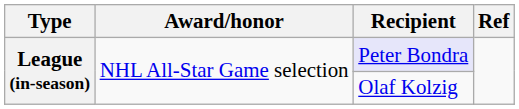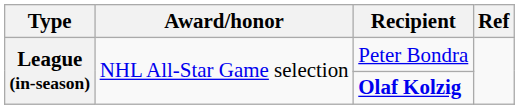(413, 54) lavender background -> (413, 54) no background
(408, 87) normal -> (410, 87) bold
